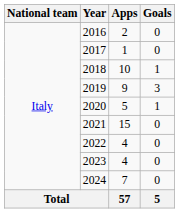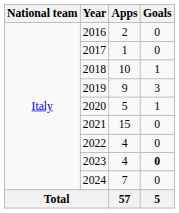(157, 161) normal -> (157, 161) bold
